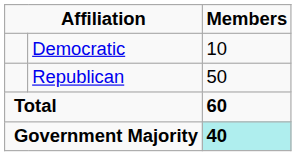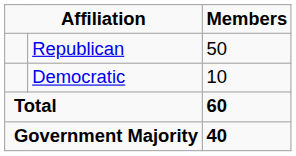rows swapped: (79, 48) <-> (78, 77)
(217, 135) paleturquoise background -> (217, 135) no background
